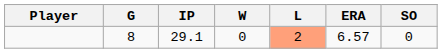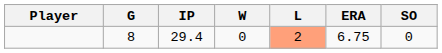(187, 38) 29.1 -> (187, 38) 29.4
(353, 38) 6.57 -> (353, 38) 6.75
